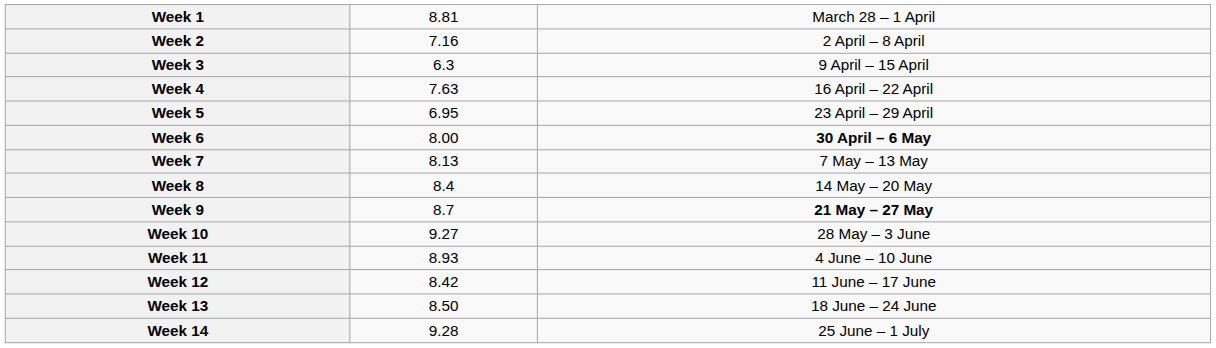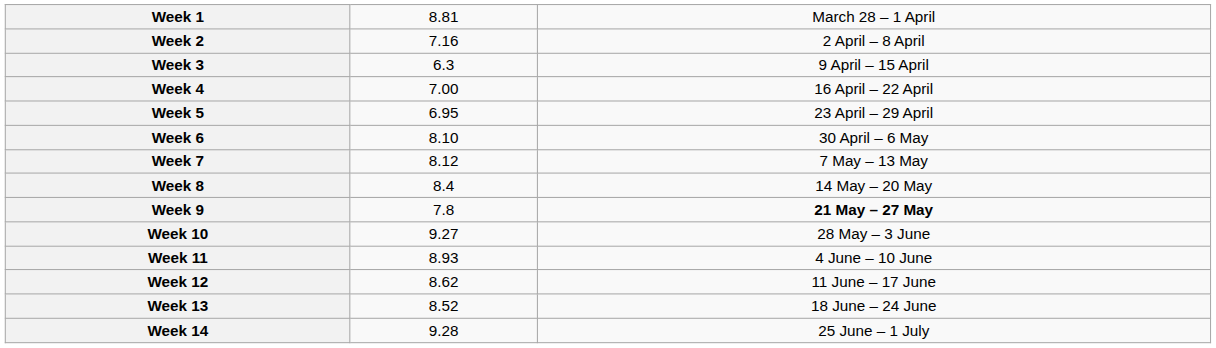(444, 89) 7.63 -> (444, 89) 7.00
(444, 138) 8.00 -> (444, 138) 8.10
(874, 138) bold -> (874, 138) normal
(444, 162) 8.13 -> (444, 162) 8.12
(444, 210) 8.7 -> (444, 210) 7.8
(444, 282) 8.42 -> (444, 282) 8.62
(444, 306) 8.50 -> (444, 306) 8.52
